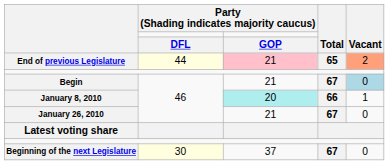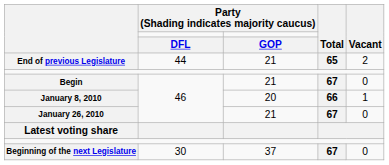(180, 61) lightyellow background -> (180, 61) no background
(270, 61) pink background -> (270, 61) no background
(365, 61) lightsalmon background -> (365, 61) no background
(365, 82) lightblue background -> (365, 82) no background
(270, 98) paleturquoise background -> (270, 98) no background
(180, 151) lightyellow background -> (180, 151) no background
